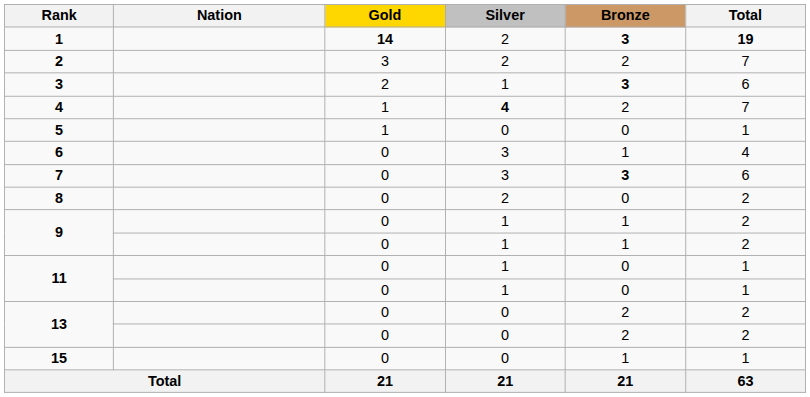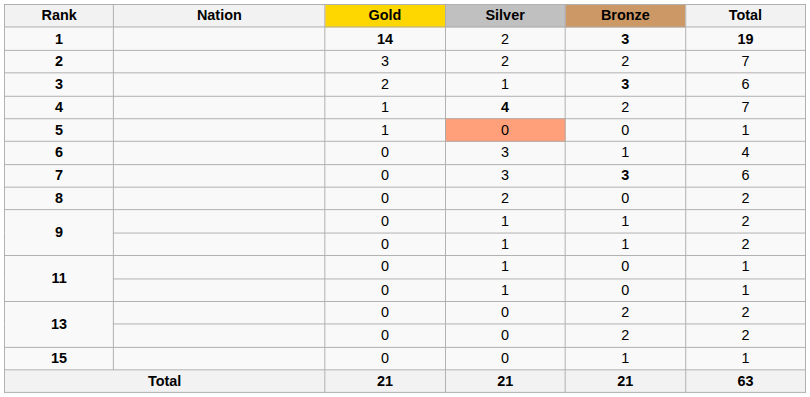(505, 130) no background -> (505, 130) lightsalmon background
